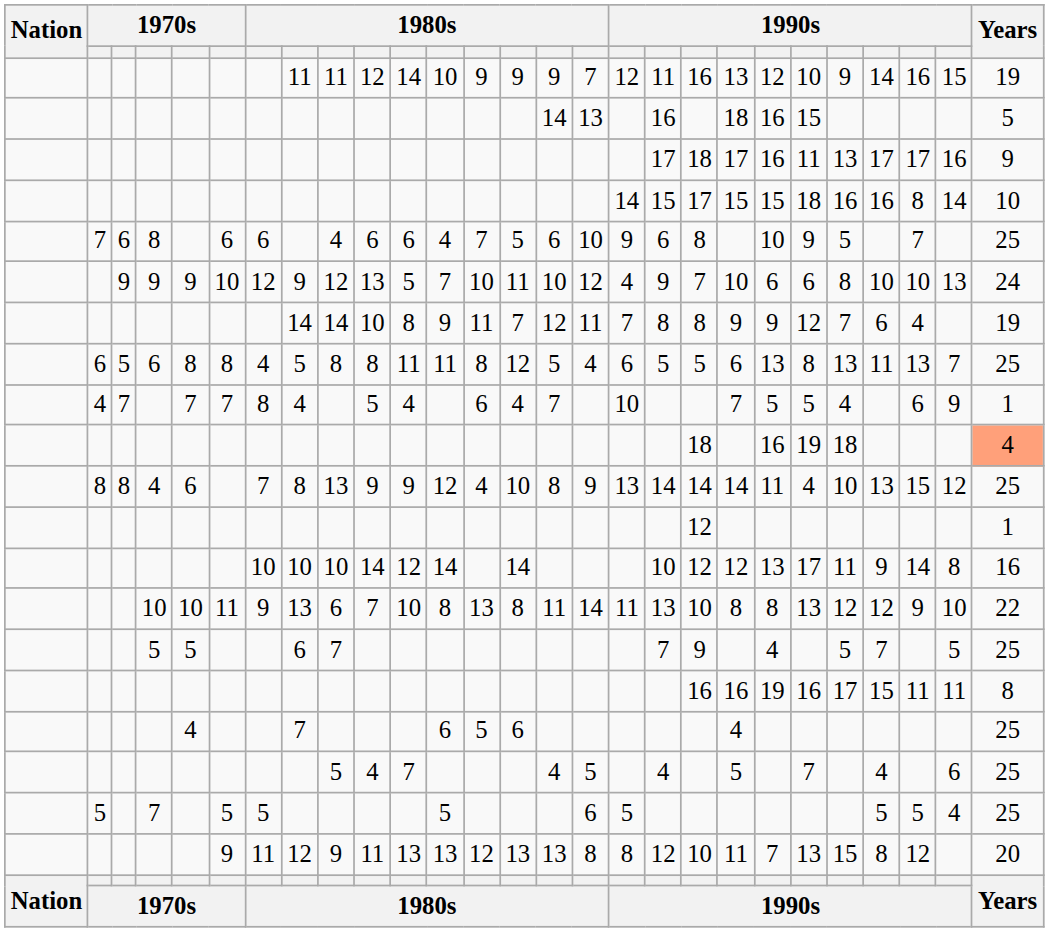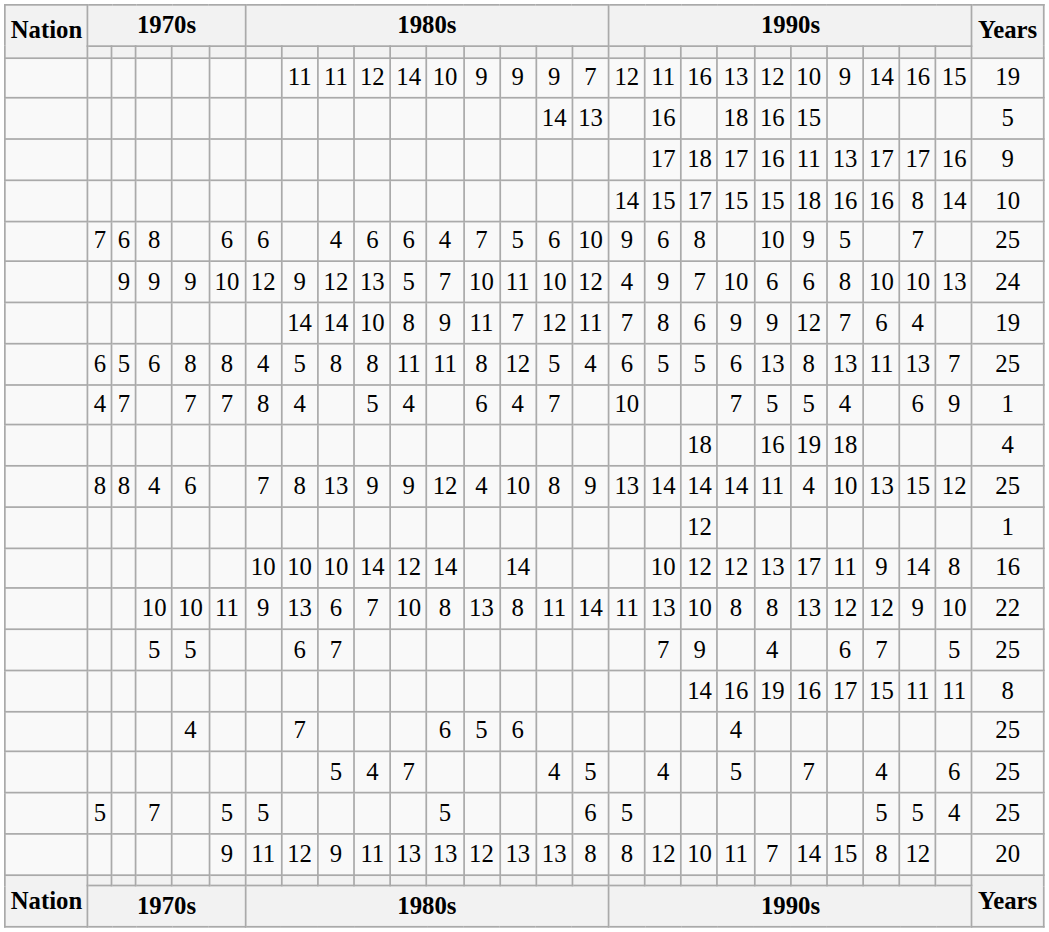(700, 322) 8 -> (700, 322) 6
(1008, 445) lightsalmon background -> (1008, 445) no background
(845, 649) 5 -> (845, 649) 6
(700, 690) 16 -> (700, 690) 14
(809, 853) 13 -> (809, 853) 14
